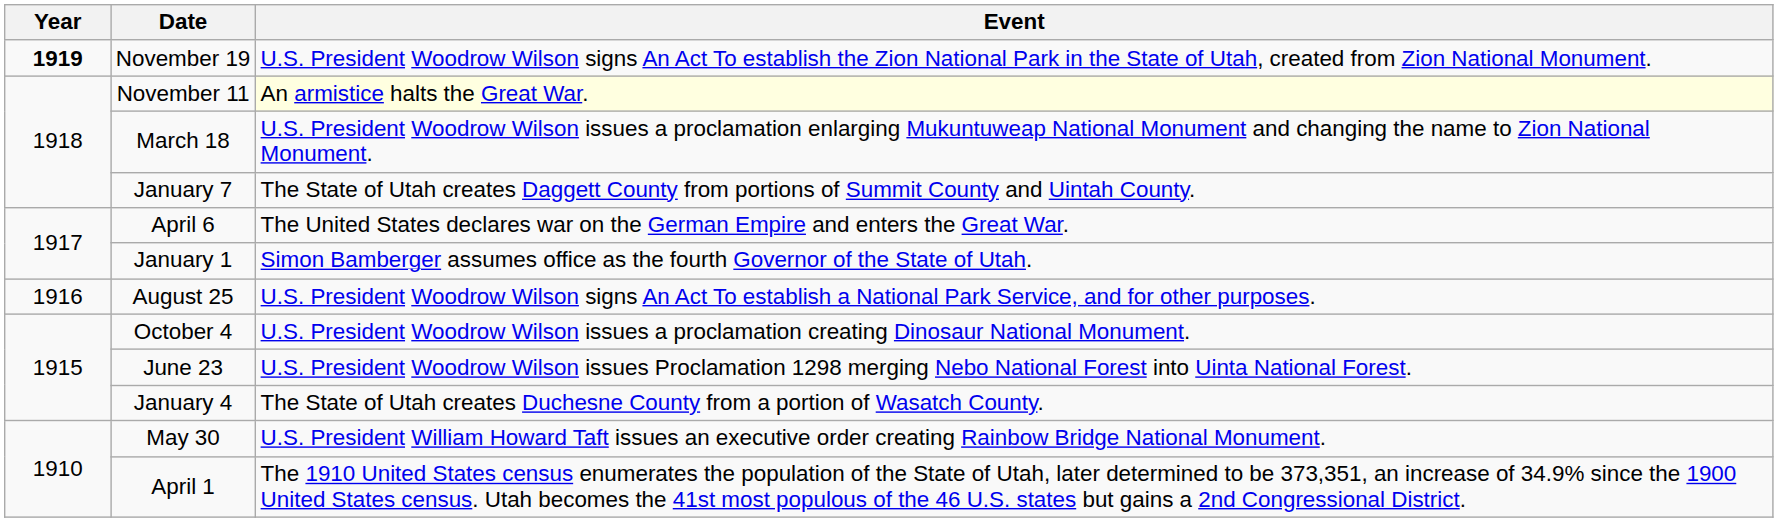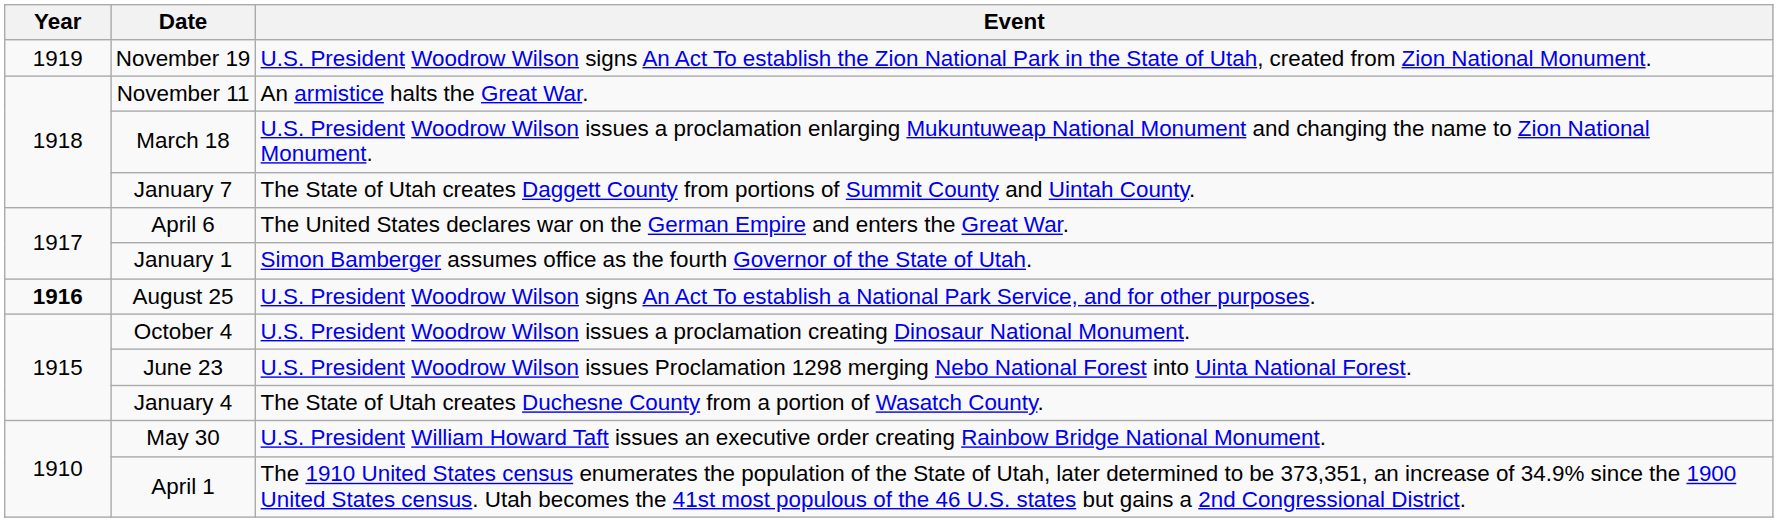(58, 57) bold -> (58, 57) normal
(425, 93) lightyellow background -> (425, 93) no background
(58, 296) normal -> (58, 296) bold
